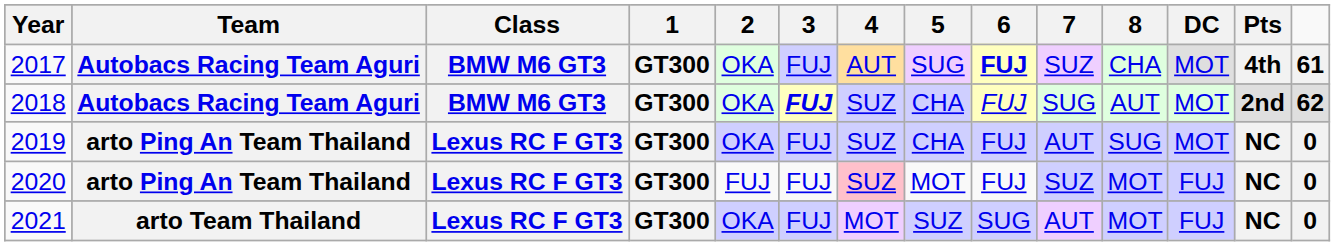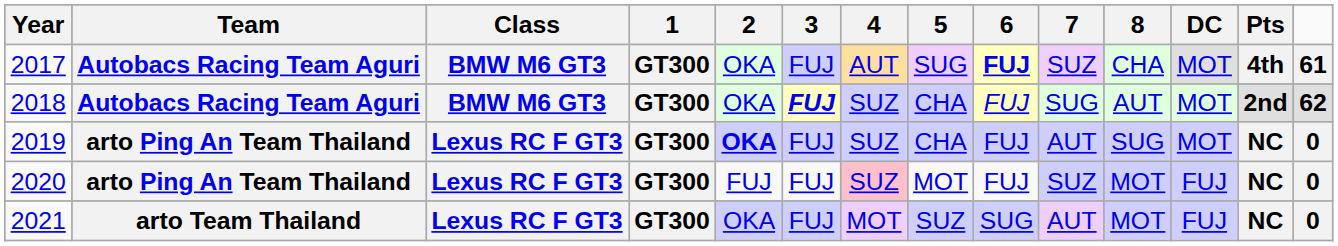(748, 142) normal -> (749, 142) bold
